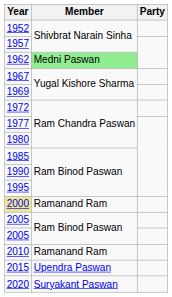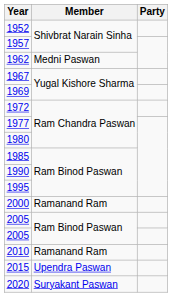(67, 60) lightgreen background -> (67, 60) no background
(18, 204) khaki background -> (18, 204) no background
